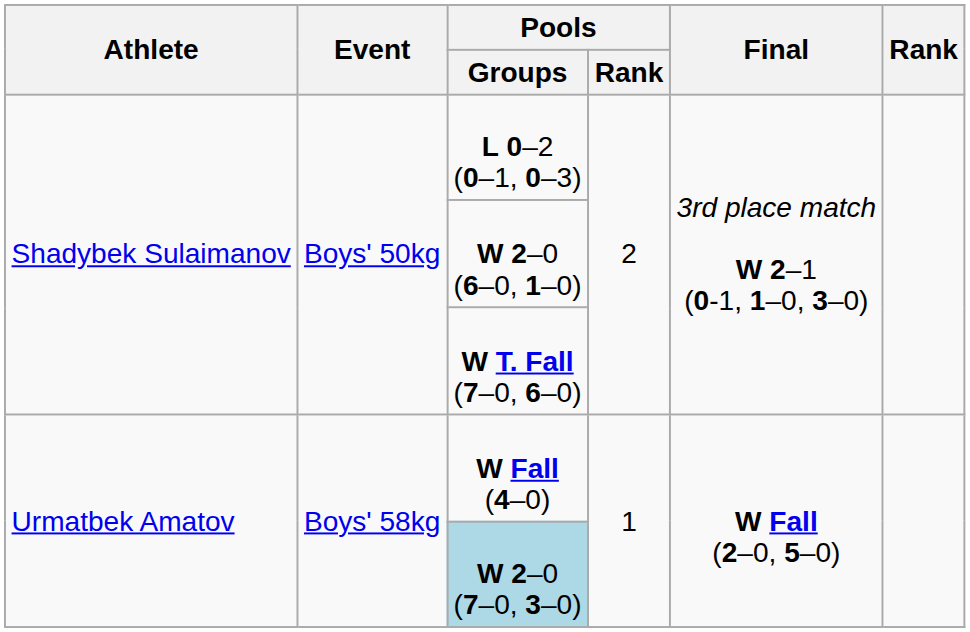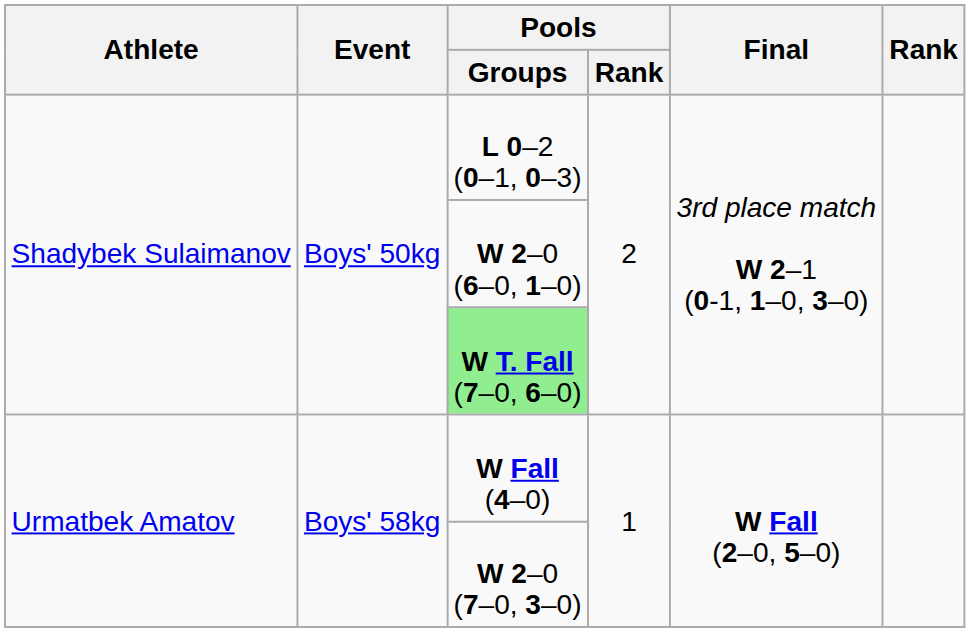(518, 377) no background -> (518, 377) lightgreen background
(518, 590) lightblue background -> (518, 590) no background
